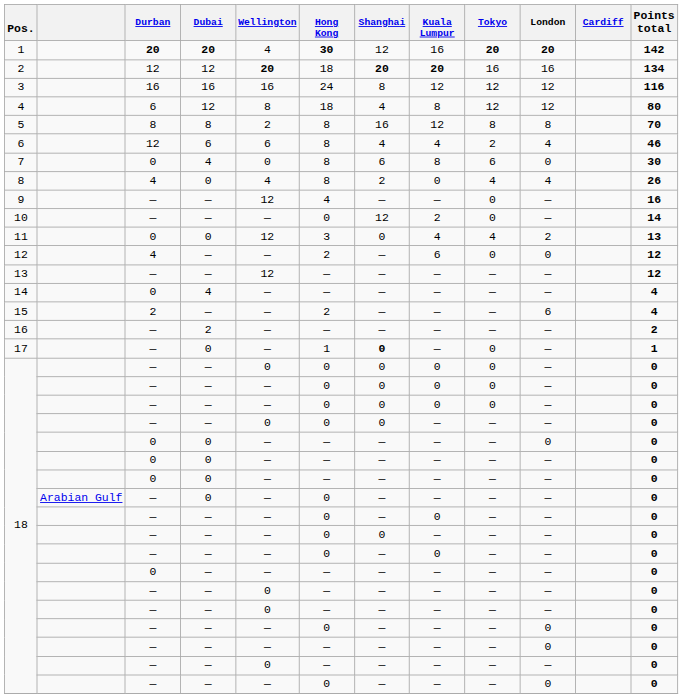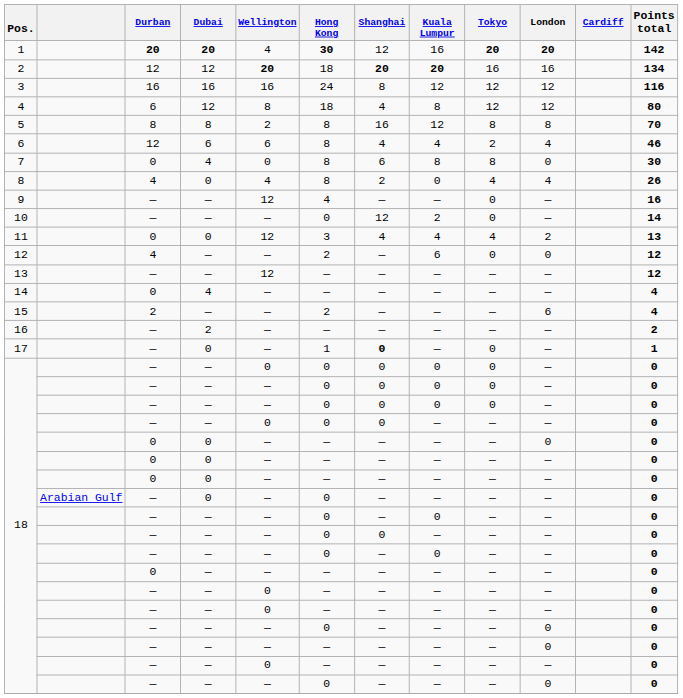(493, 162) 6 -> (493, 162) 8
(382, 237) 0 -> (382, 237) 4
